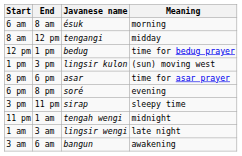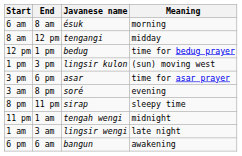(16, 78) 8 pm -> (16, 78) 3 pm
(16, 91) 6 pm -> (16, 91) 3 am
(16, 104) 3 pm -> (16, 104) 8 pm
(16, 144) 3 am -> (16, 144) 6 pm
